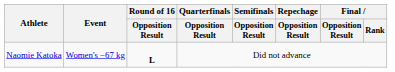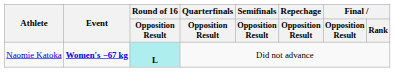(95, 55) normal -> (97, 55) bold
(152, 60) no background -> (155, 60) paleturquoise background
